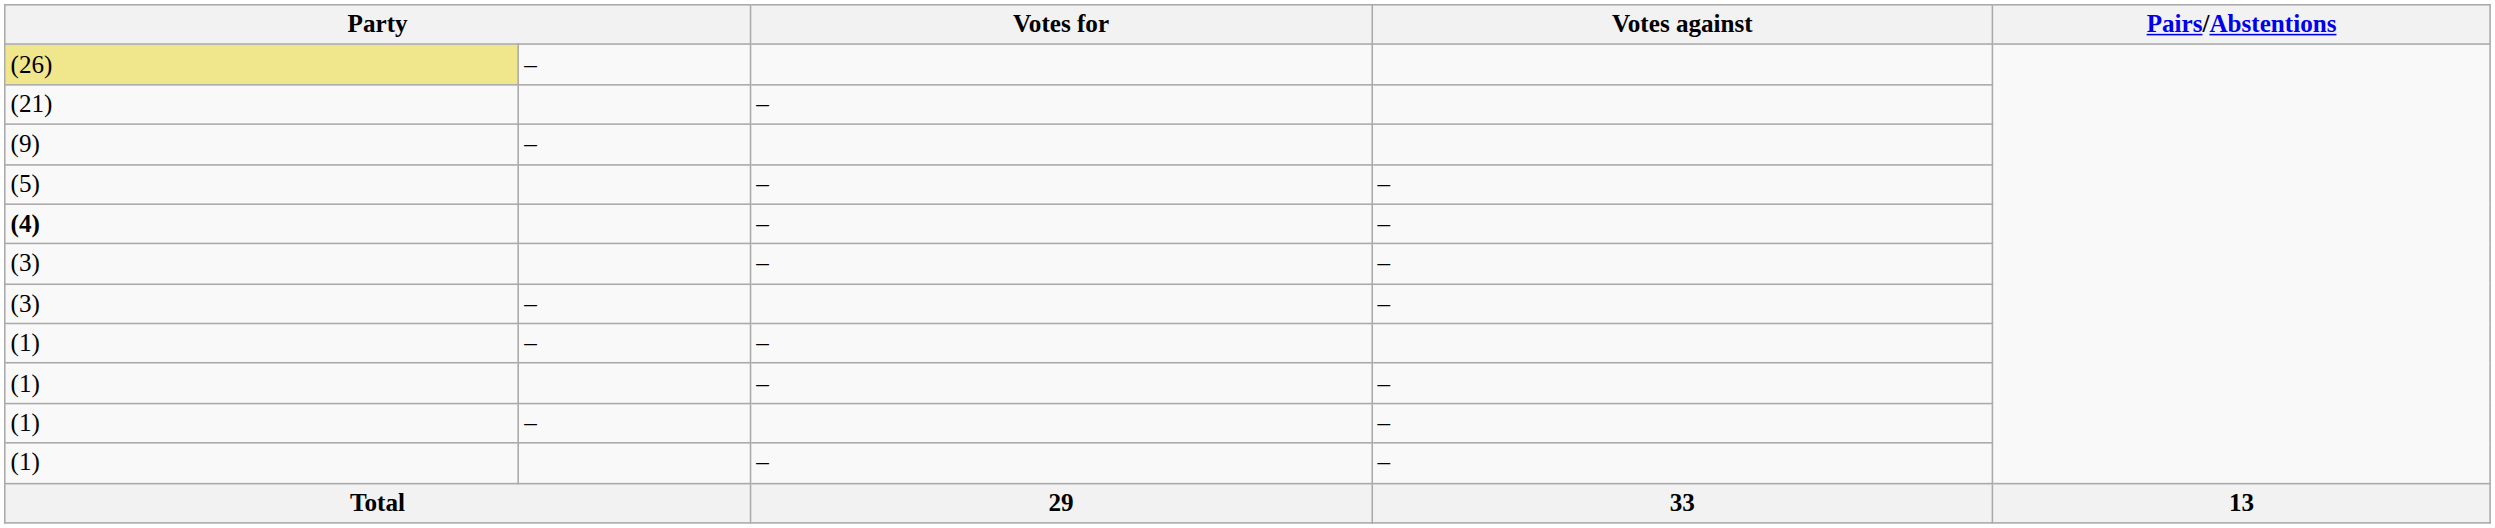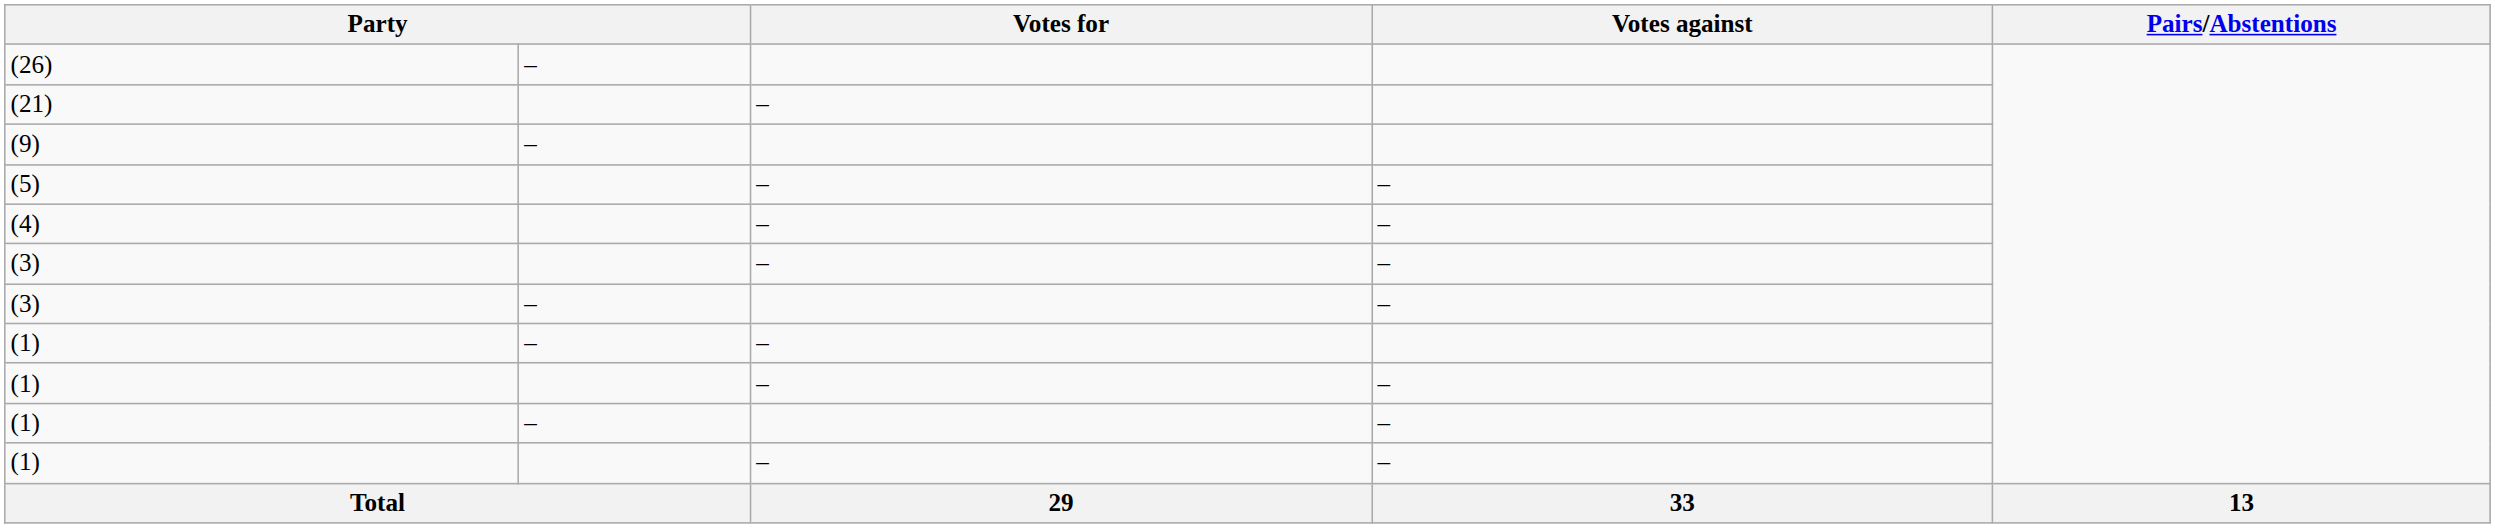(31, 64) khaki background -> (31, 64) no background
(25, 223) bold -> (25, 223) normal
